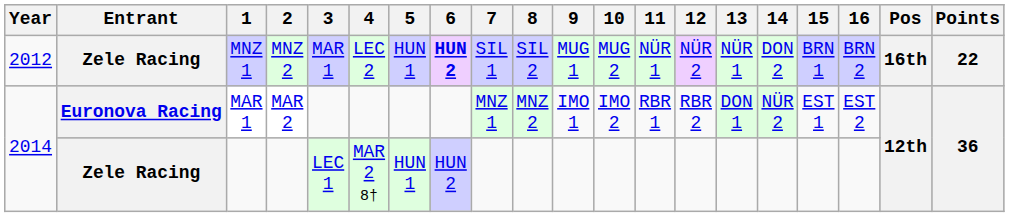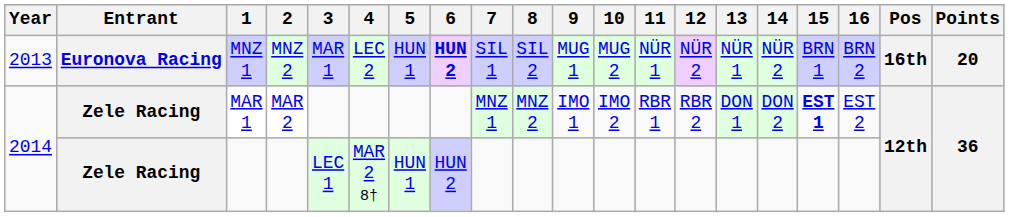(31, 60) 2012 -> (31, 60) 2013
(141, 60) Zele Racing -> (141, 60) Euronova Racing
(778, 60) DON 2 -> (778, 60) NÜR 2
(968, 60) 22 -> (968, 60) 20
(141, 112) Euronova Racing -> (141, 112) Zele Racing
(778, 112) NÜR 2 -> (778, 112) DON 2
(818, 112) normal -> (818, 112) bold
